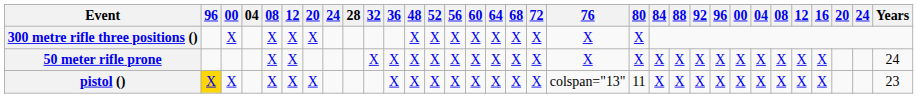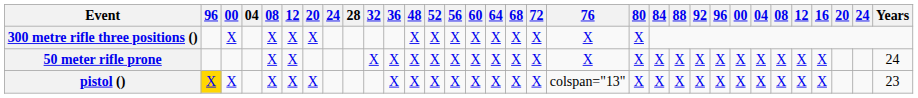(639, 81) 11 -> (639, 81) X
